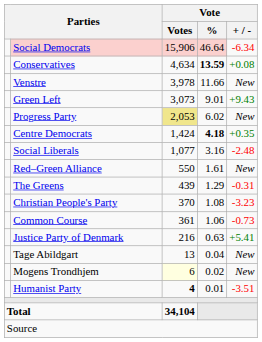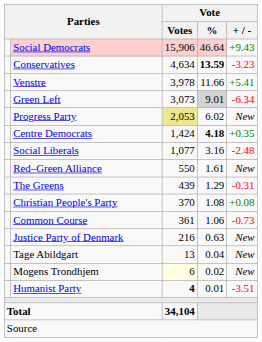(243, 47) -6.34 -> (242, 47) +9.43
(242, 64) +0.08 -> (243, 64) -3.23
(245, 82) New -> (242, 82) +5.41
(215, 99) no background -> (215, 99) lightgrey background
(242, 99) +9.43 -> (243, 99) -6.34
(243, 202) -3.23 -> (242, 202) +0.08
(242, 237) +5.41 -> (245, 237) New
